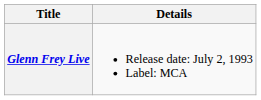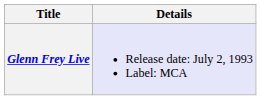(174, 66) no background -> (174, 66) lavender background
